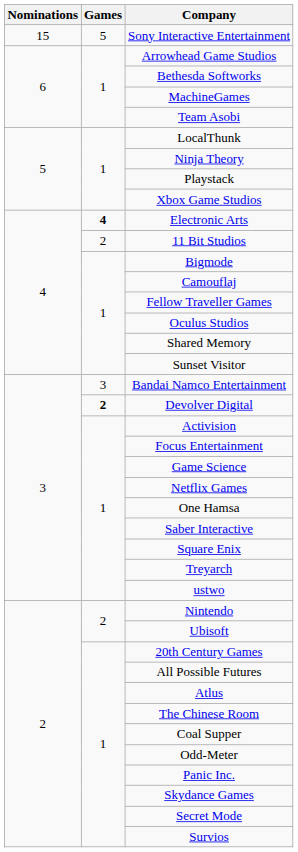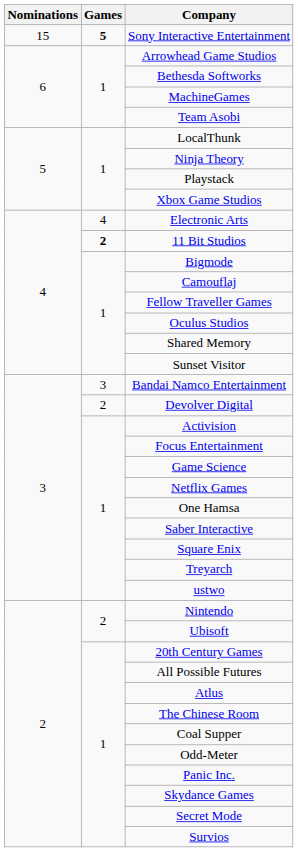(103, 35) normal -> (103, 35) bold
(103, 220) bold -> (103, 220) normal
(103, 240) normal -> (103, 240) bold
(103, 405) bold -> (103, 405) normal
